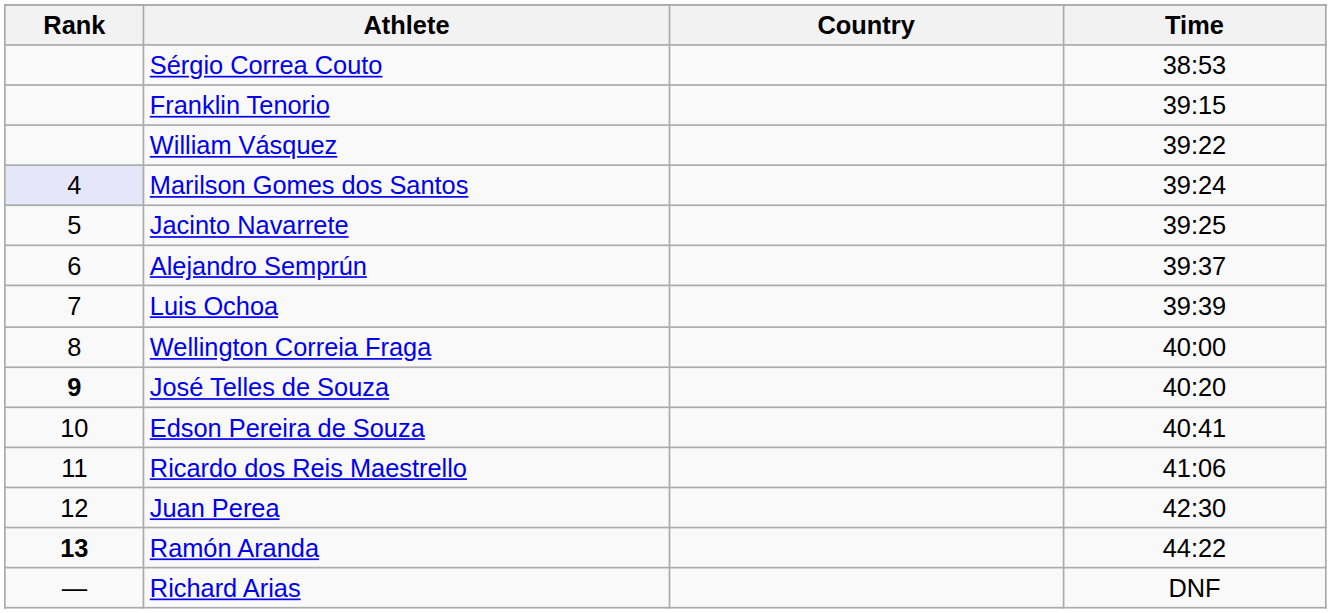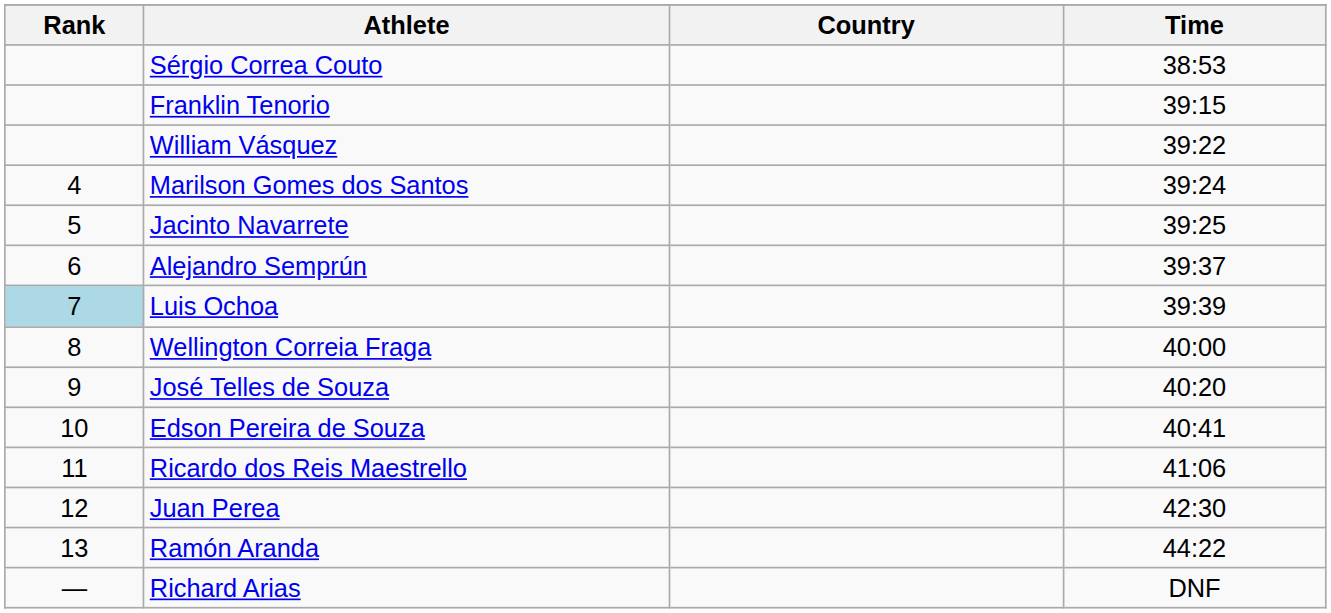(74, 186) lavender background -> (74, 186) no background
(74, 306) no background -> (74, 306) lightblue background
(74, 387) bold -> (74, 387) normal
(74, 548) bold -> (74, 548) normal
